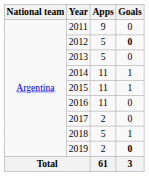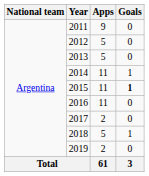(130, 42) bold -> (130, 42) normal
(130, 88) normal -> (130, 88) bold
(130, 149) bold -> (130, 149) normal
